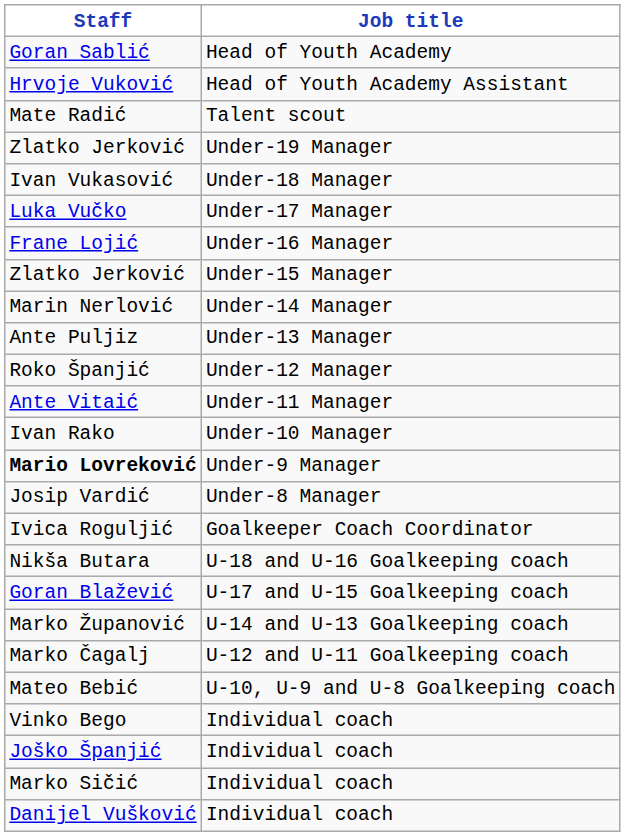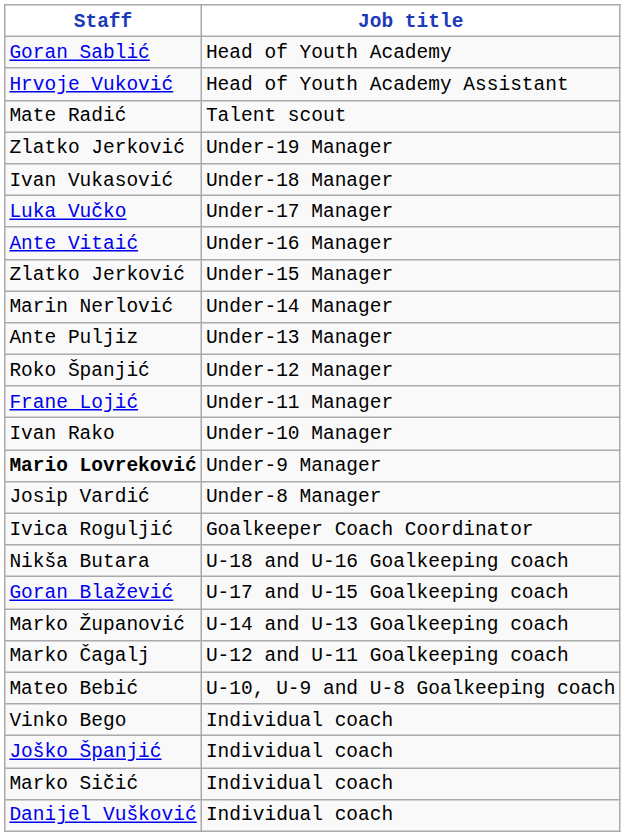(74, 243) Frane Lojić -> (74, 243) Ante Vitaić
(74, 402) Ante Vitaić -> (74, 402) Frane Lojić
